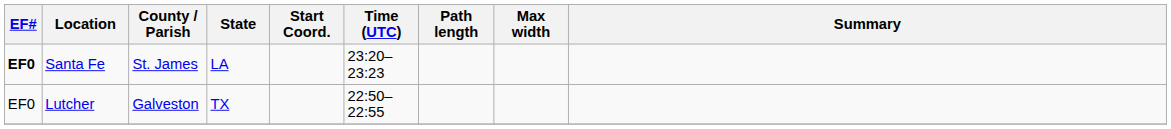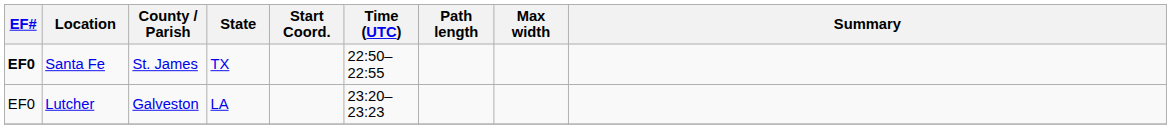(220, 64) LA -> (220, 64) TX
(370, 64) 23:20–23:23 -> (370, 64) 22:50–22:55
(220, 104) TX -> (220, 104) LA
(370, 104) 22:50–22:55 -> (370, 104) 23:20–23:23
